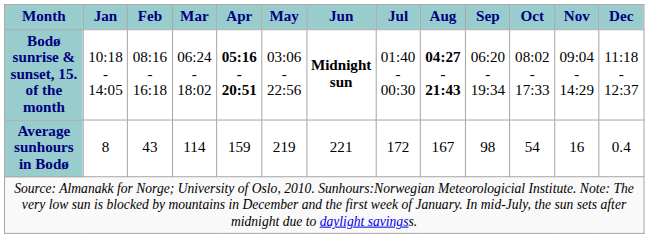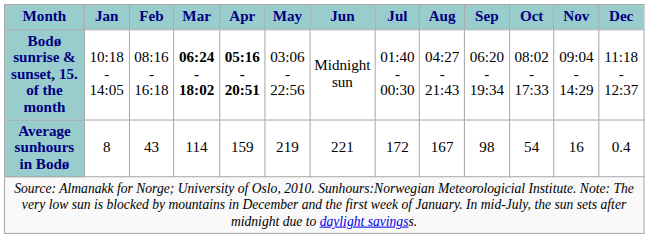(194, 74) normal -> (197, 74) bold
(341, 74) bold -> (342, 74) normal
(443, 74) bold -> (442, 74) normal
